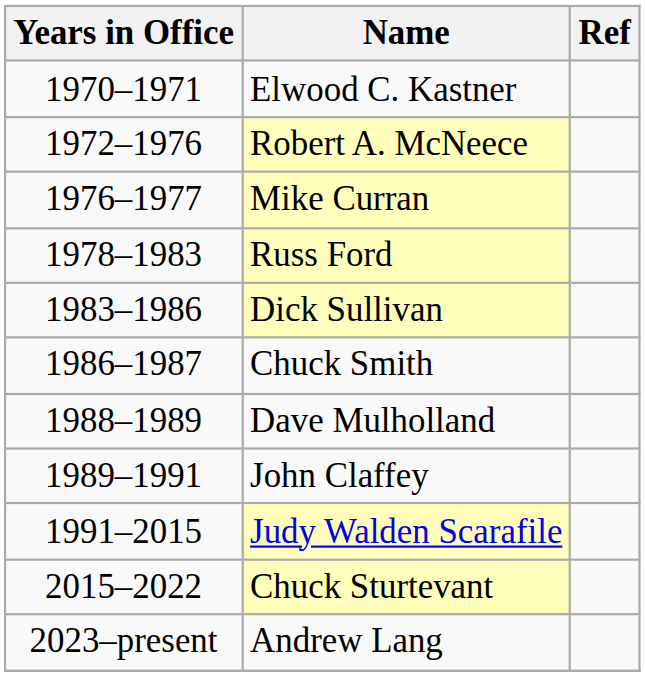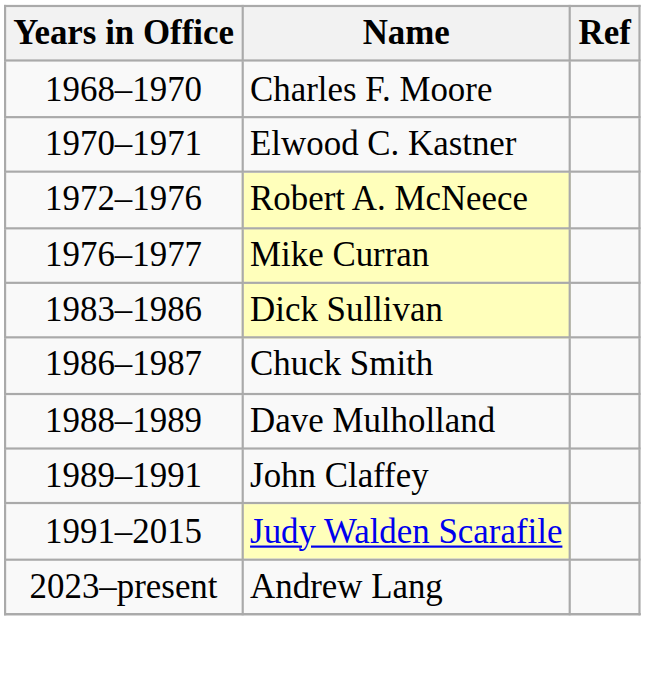+ row: (371, 88)
- row: (321, 254)
- row: (372, 586)
